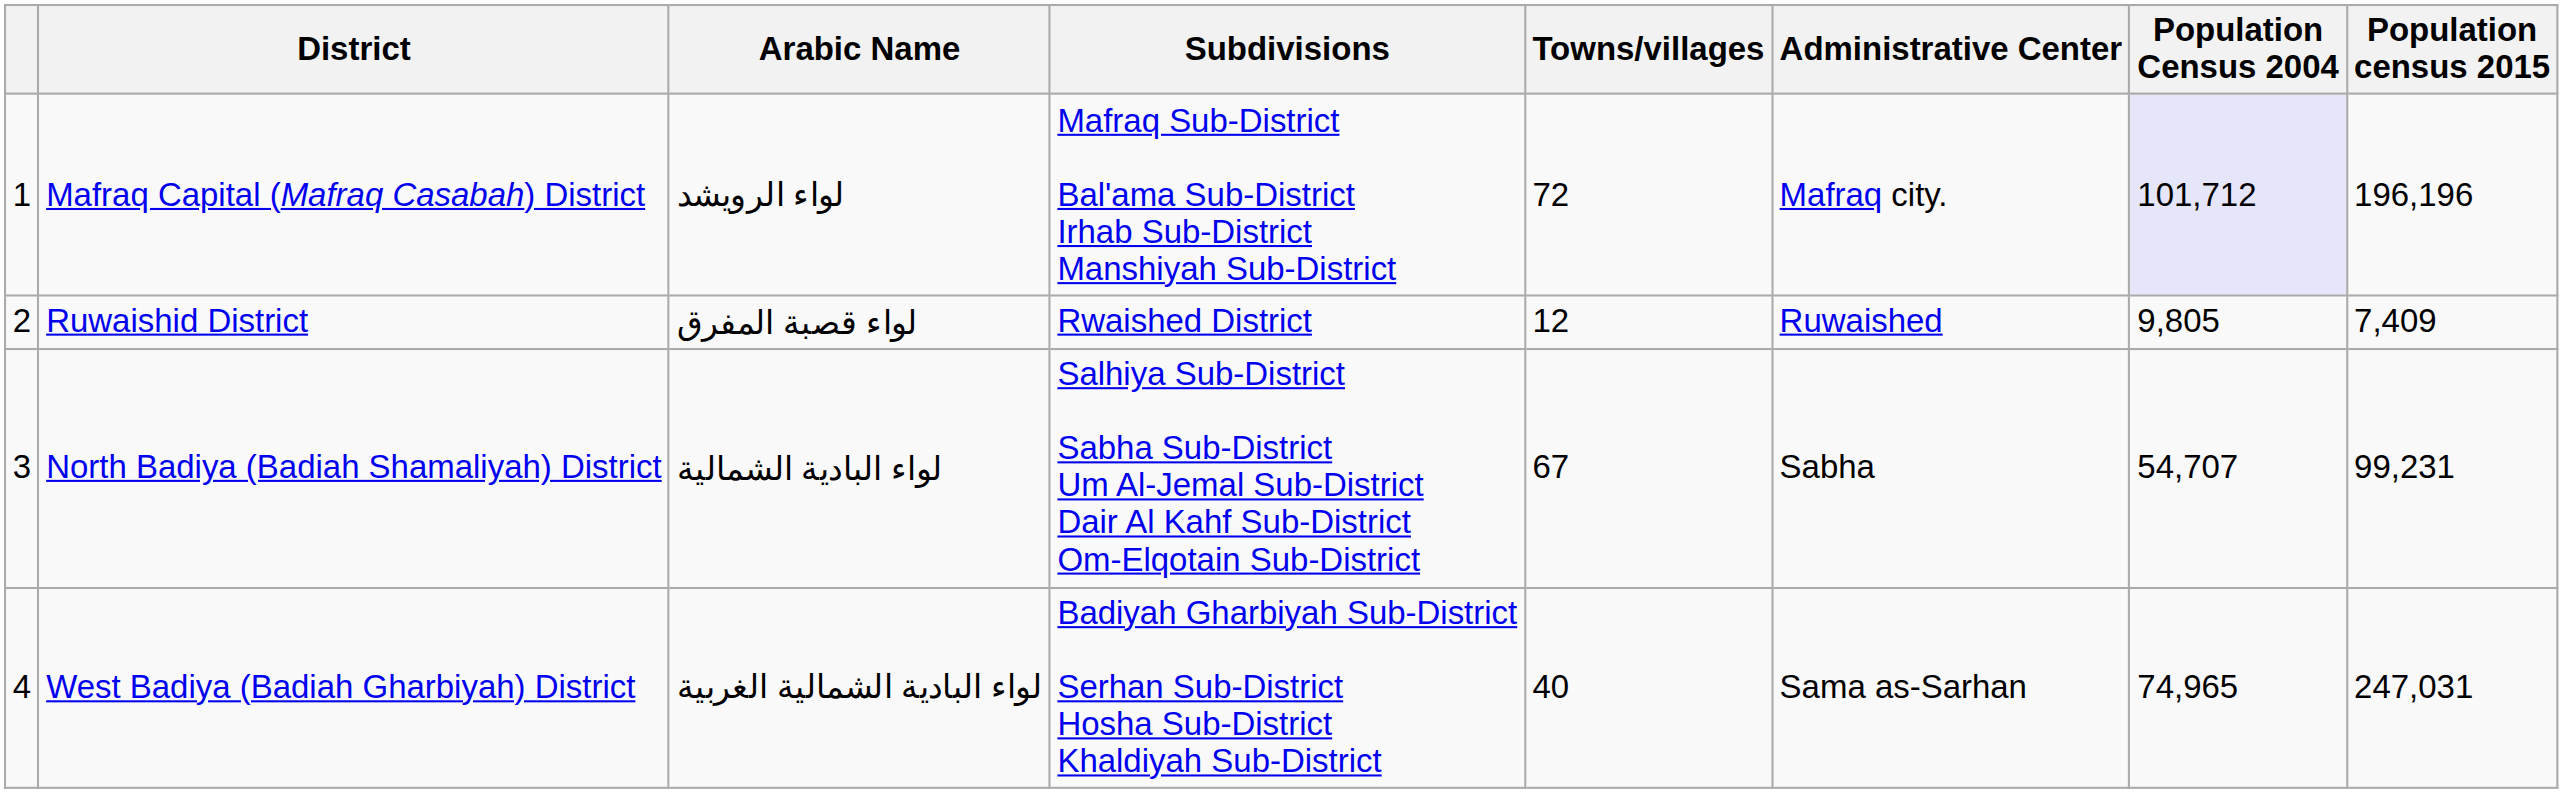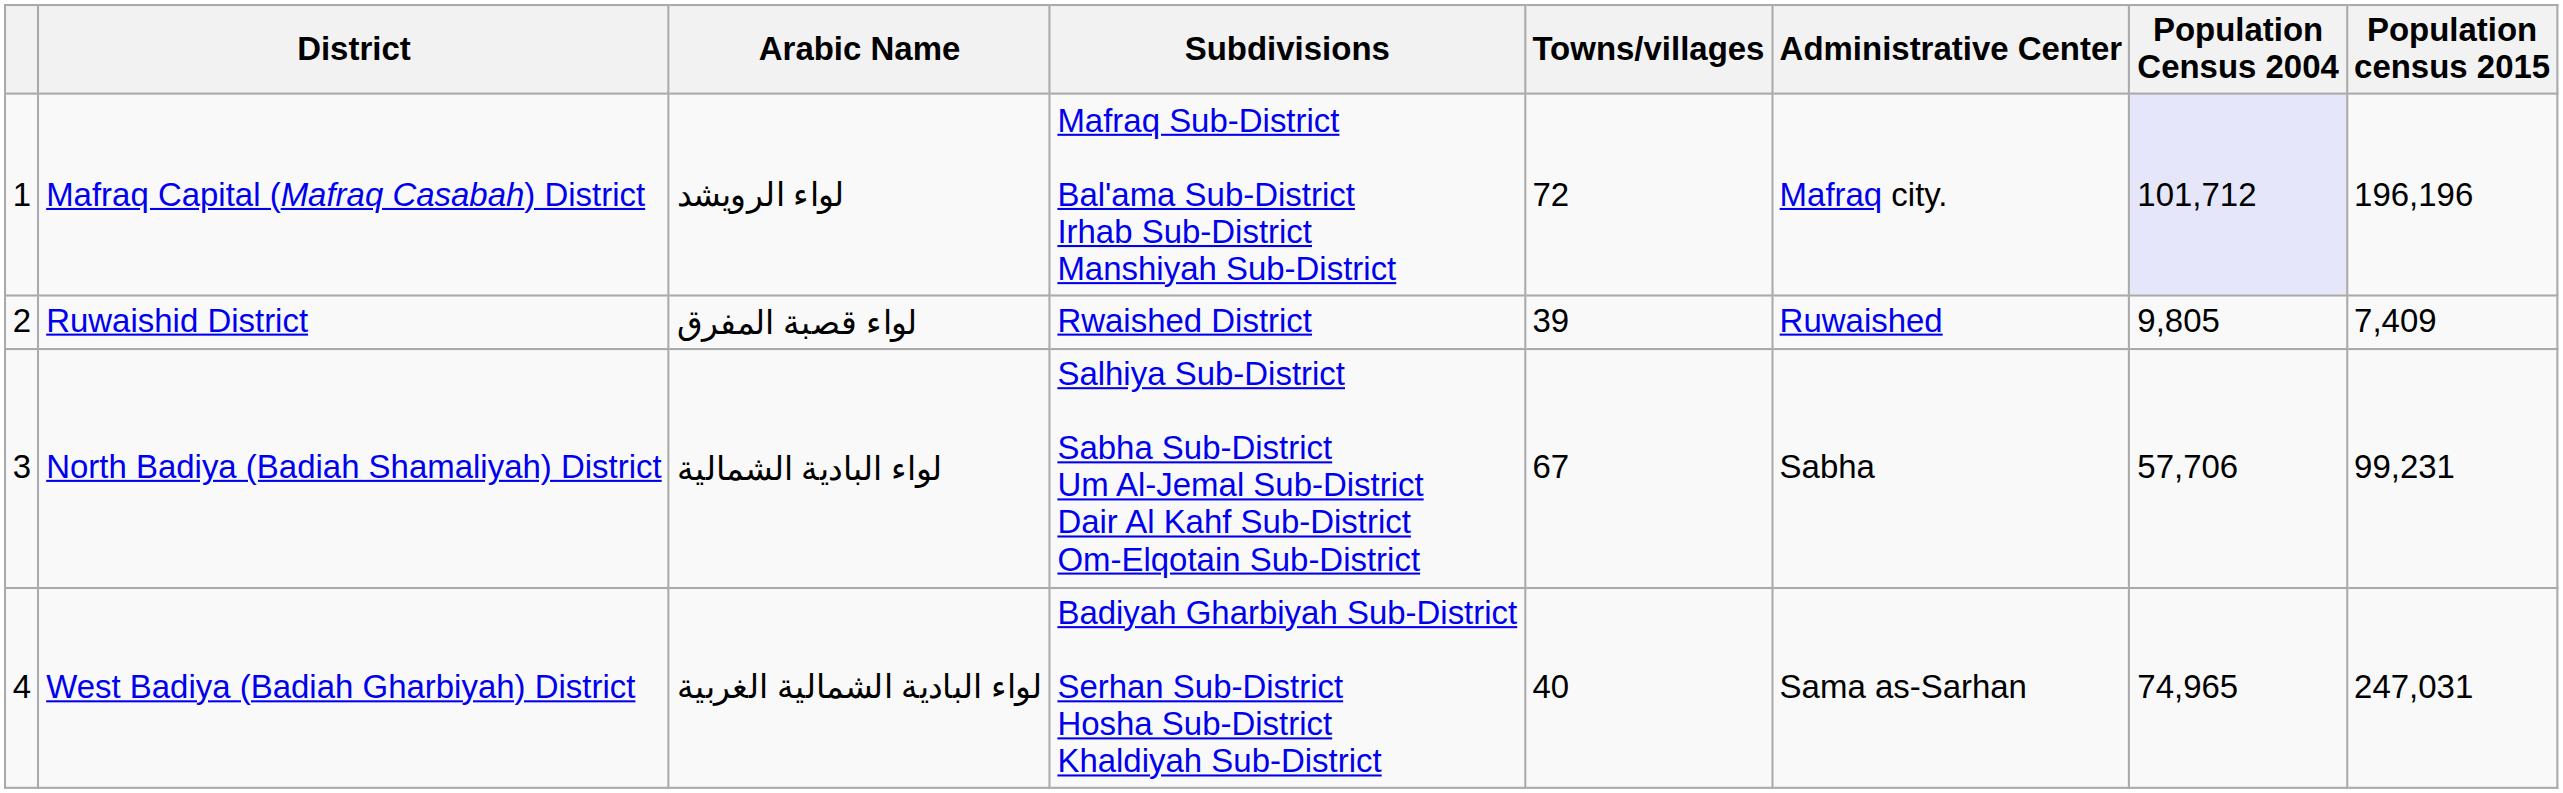(1551, 321) 12 -> (1551, 321) 39
(2188, 467) 54,707 -> (2188, 467) 57,706
